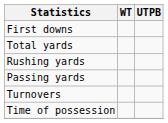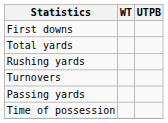rows swapped: (46, 78) <-> (34, 94)
